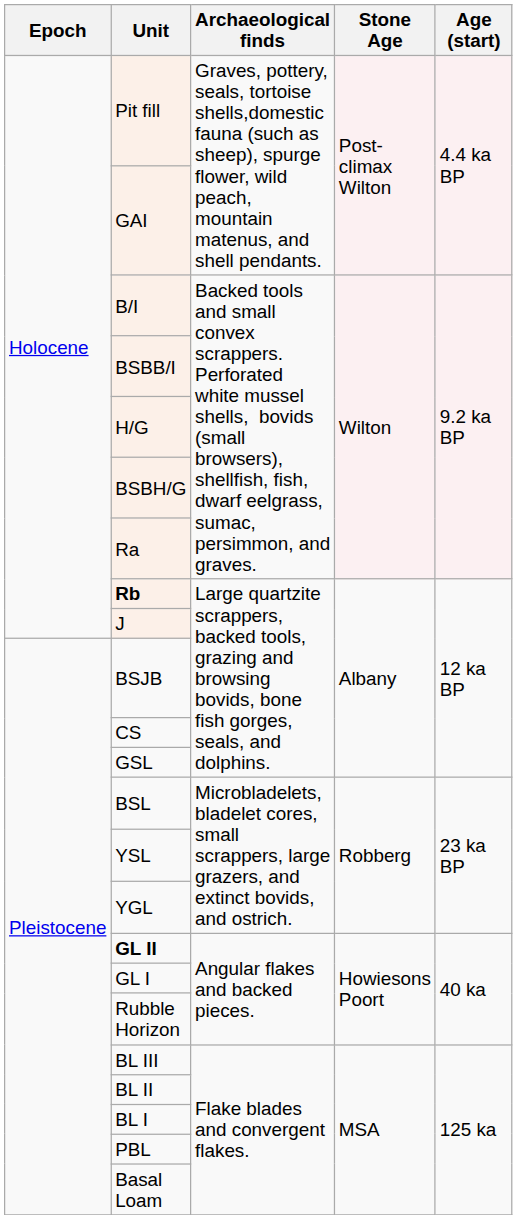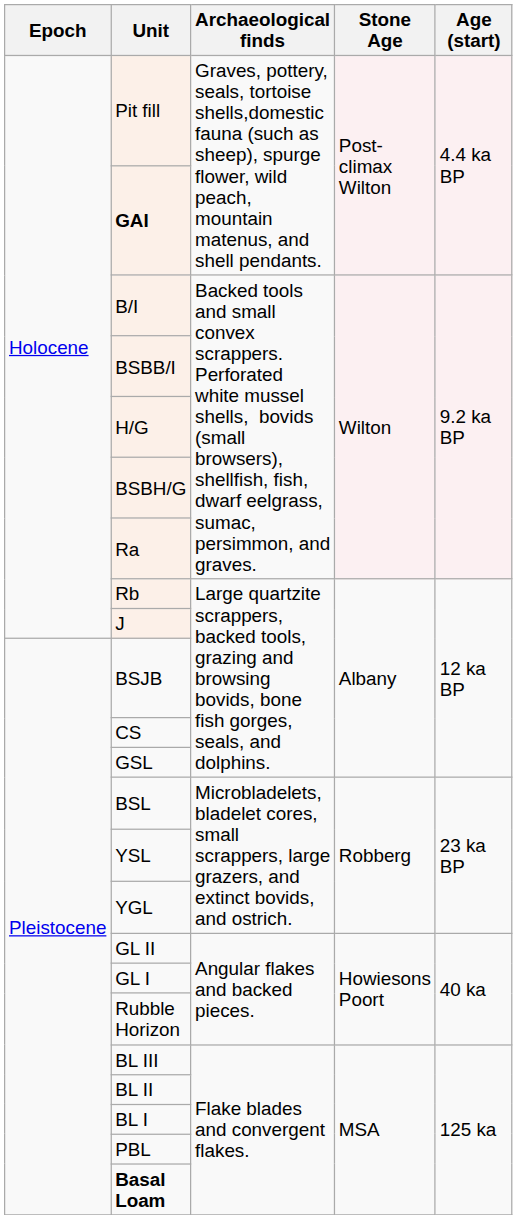(131, 220) normal -> (132, 220) bold
(128, 594) bold -> (127, 594) normal
(136, 949) bold -> (135, 949) normal
(139, 1189) normal -> (140, 1189) bold
